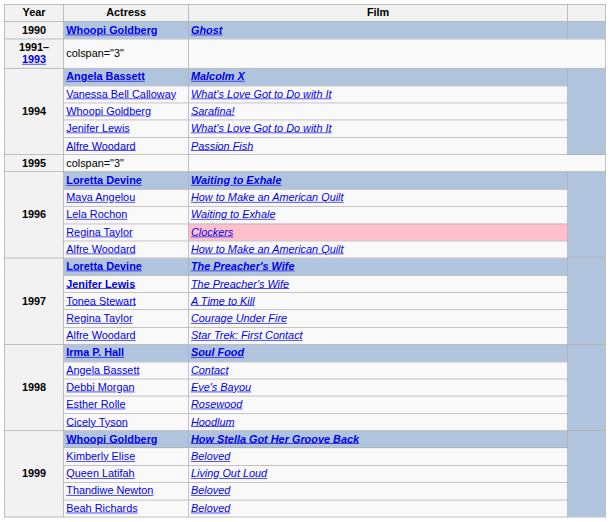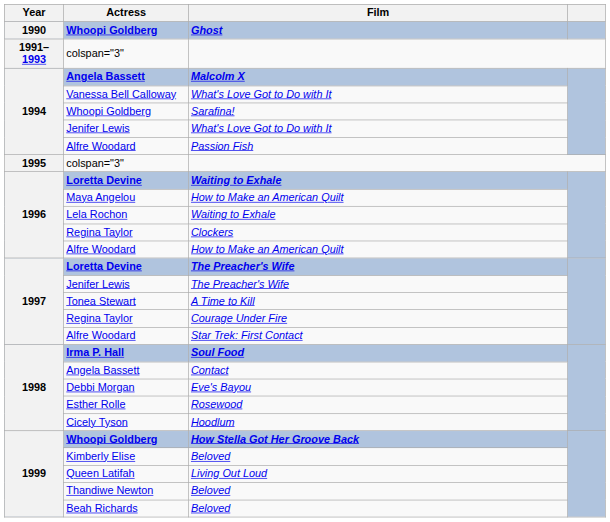(212, 232) pink background -> (212, 232) no background
(101, 284) bold -> (98, 284) normal
